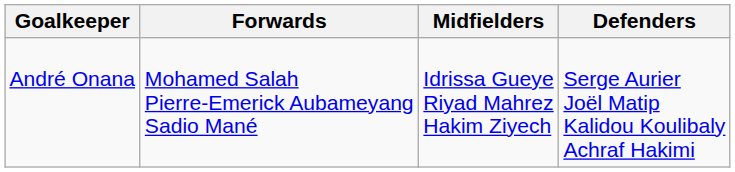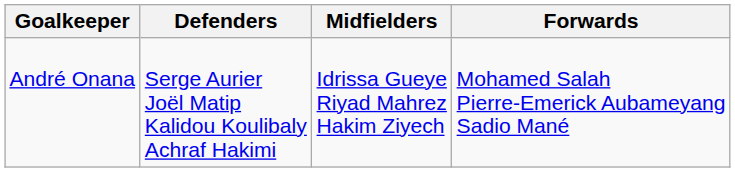columns swapped: (644, 21) <-> (279, 21)
